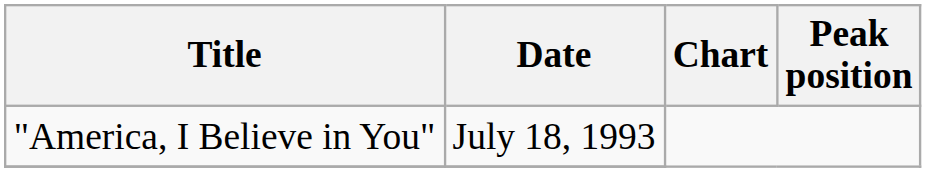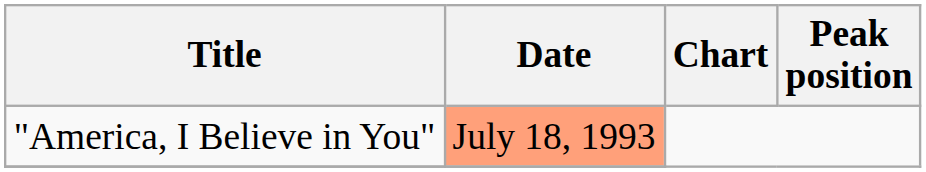(554, 135) no background -> (554, 135) lightsalmon background
